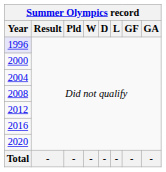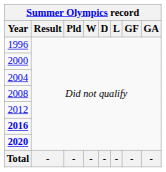(18, 45) lavender background -> (18, 45) no background
(18, 126) normal -> (18, 126) bold
(18, 142) normal -> (18, 142) bold
